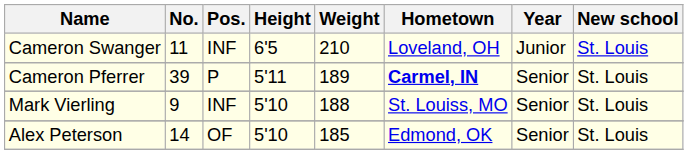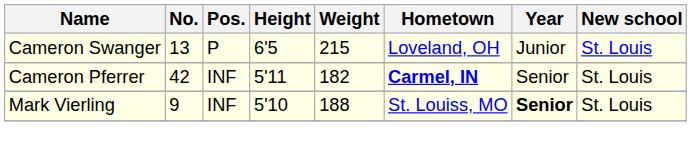(179, 47) 11 -> (179, 47) 13
(222, 47) INF -> (213, 47) P
(334, 47) 210 -> (334, 47) 215
(179, 76) 39 -> (179, 76) 42
(213, 76) P -> (222, 76) INF
(334, 76) 189 -> (334, 76) 182
(542, 105) normal -> (544, 105) bold
- row: (66, 134)
